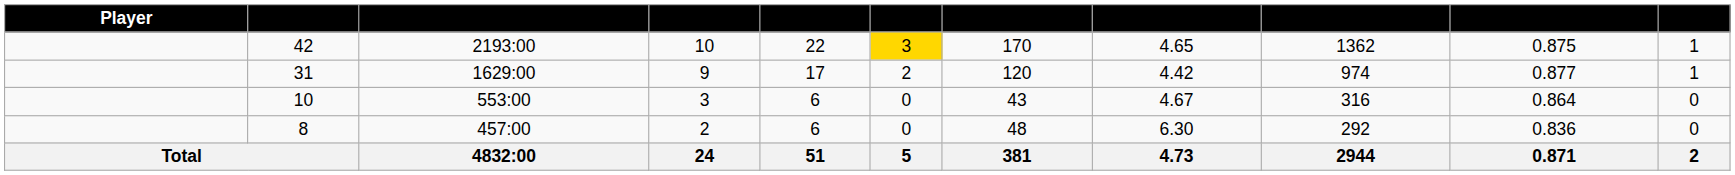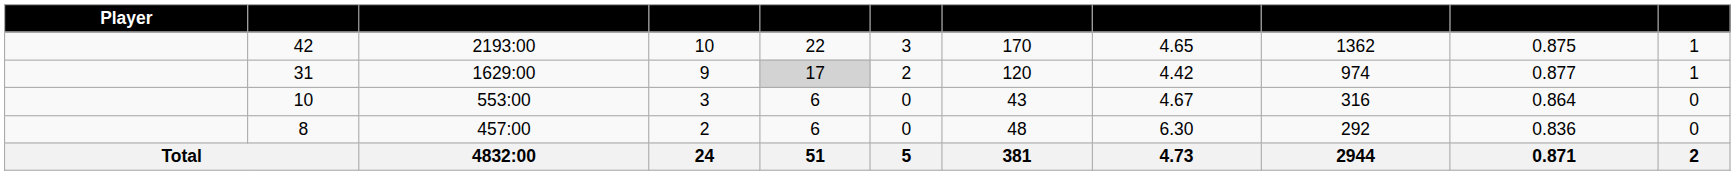(906, 45) gold background -> (906, 45) no background
(815, 73) no background -> (815, 73) lightgrey background
